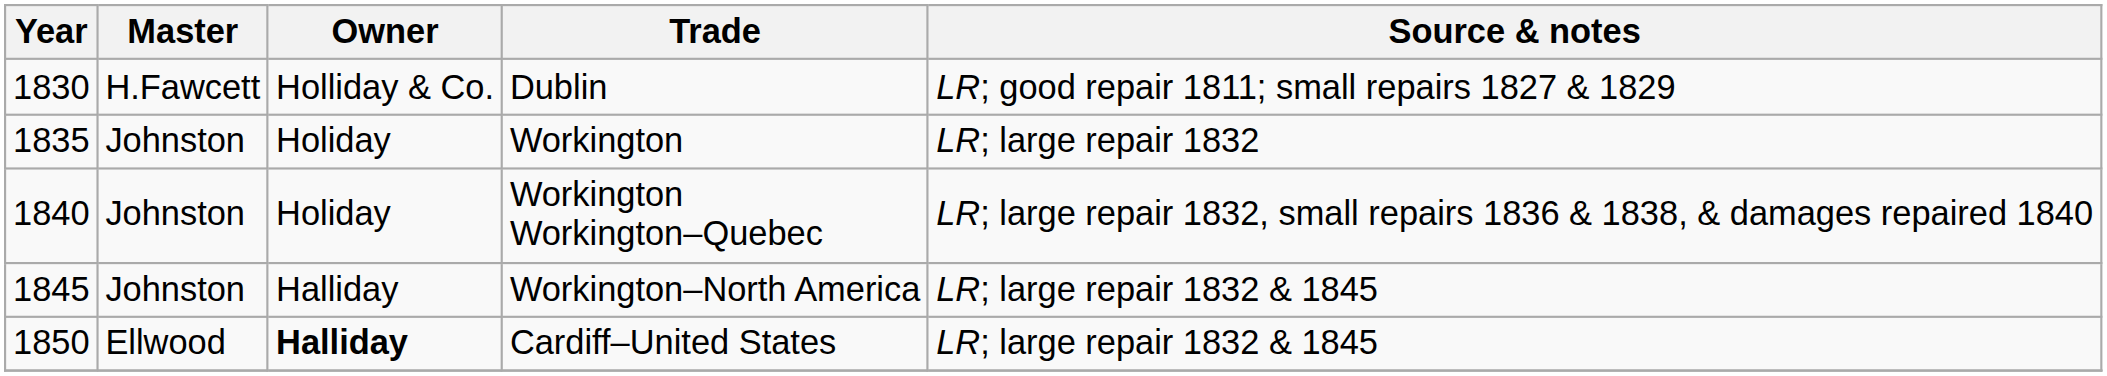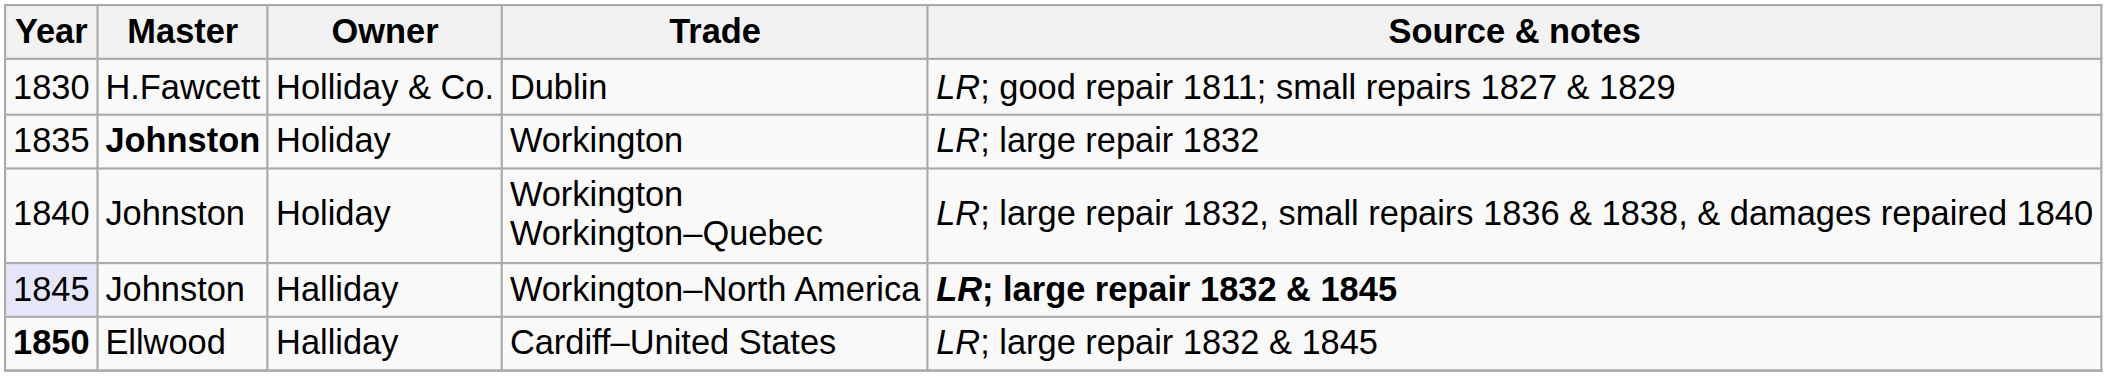(175, 140) normal -> (183, 140) bold
(51, 288) no background -> (51, 288) lavender background
(1157, 288) normal -> (1167, 288) bold
(51, 343) normal -> (51, 343) bold
(342, 343) bold -> (337, 343) normal
